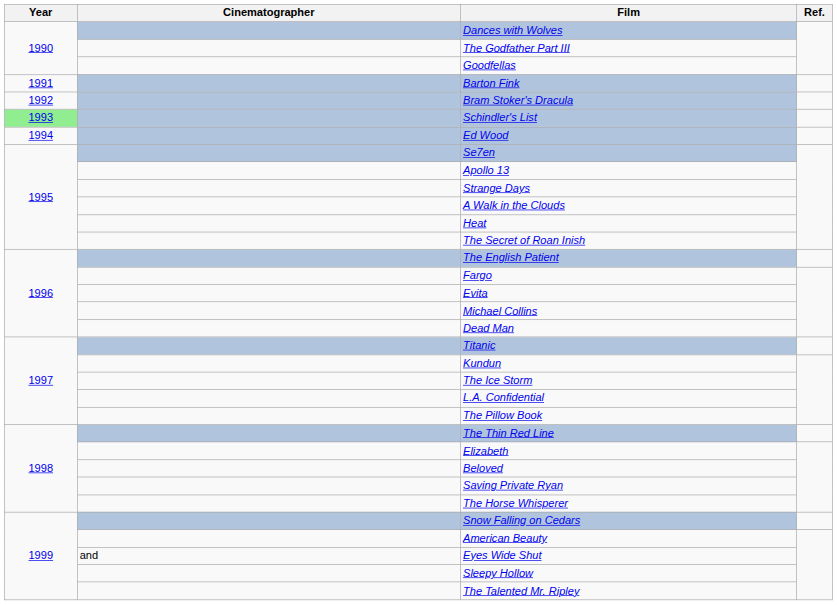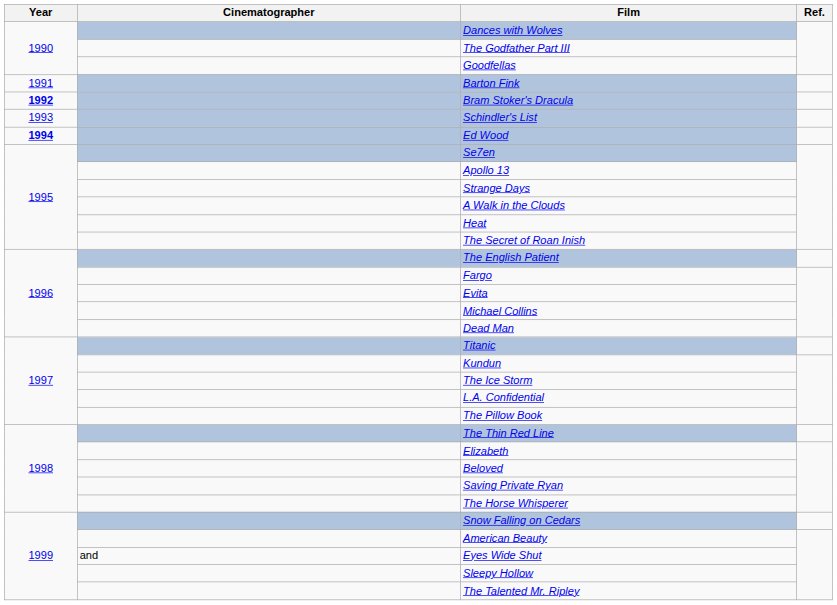(41, 100) normal -> (41, 100) bold
(41, 118) lightgreen background -> (41, 118) no background
(41, 135) normal -> (41, 135) bold
